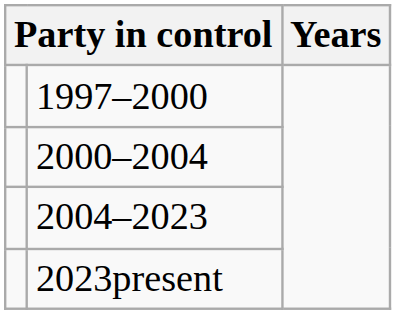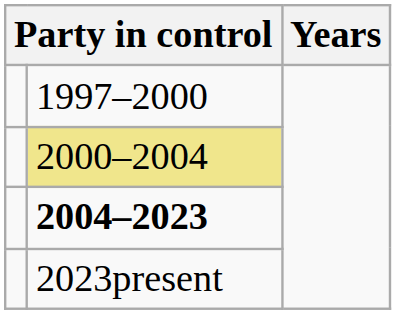(122, 156) no background -> (122, 156) khaki background
(122, 216) normal -> (122, 216) bold
